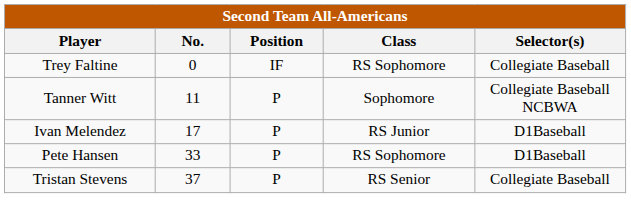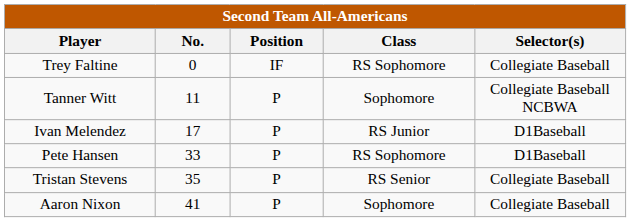(193, 180) 37 -> (193, 180) 35
+ row: (80, 204)
